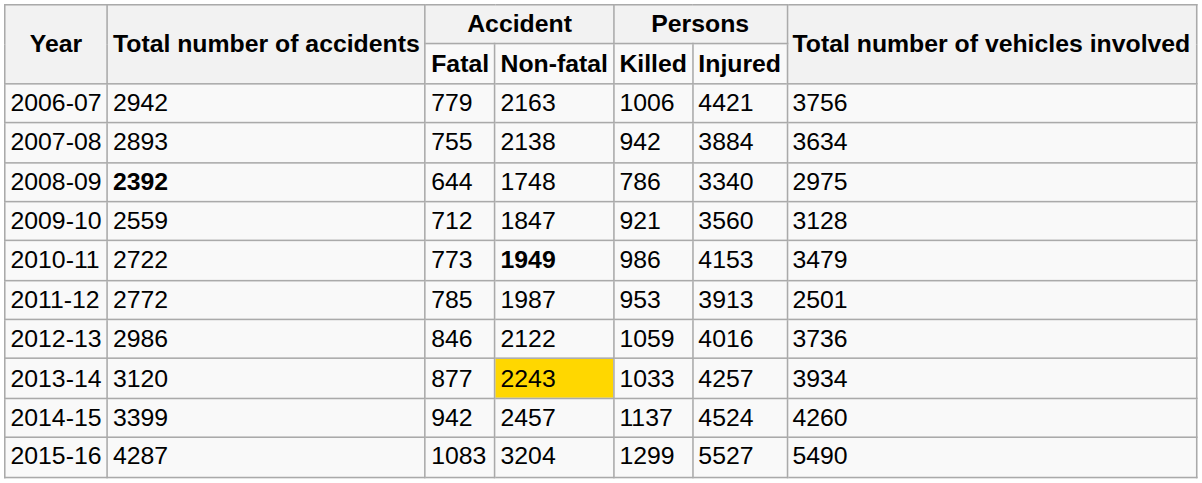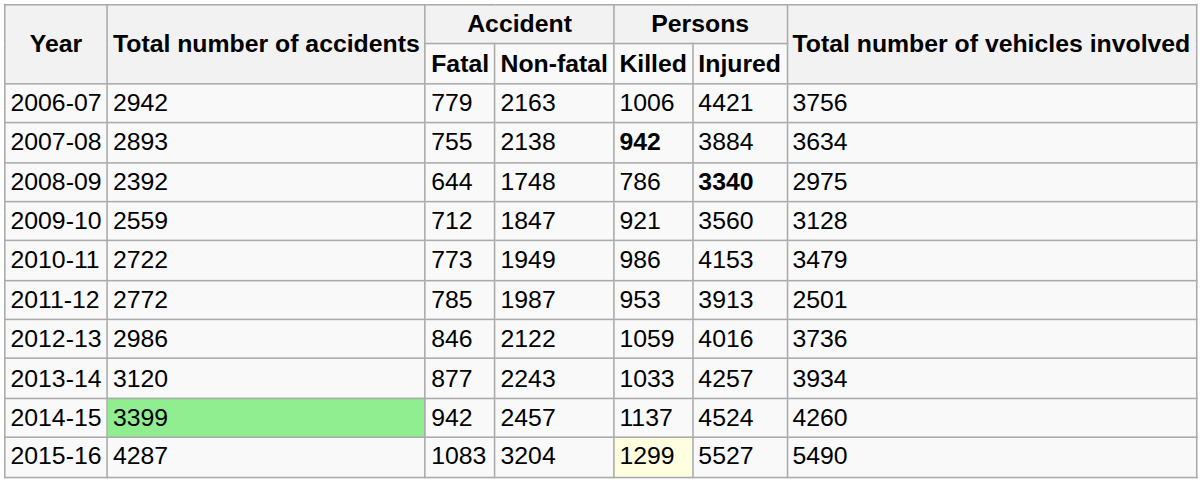(640, 142) normal -> (640, 142) bold
(141, 181) bold -> (141, 181) normal
(726, 181) normal -> (726, 181) bold
(528, 260) bold -> (528, 260) normal
(528, 378) gold background -> (528, 378) no background
(141, 417) no background -> (141, 417) lightgreen background
(647, 456) no background -> (647, 456) lightyellow background
